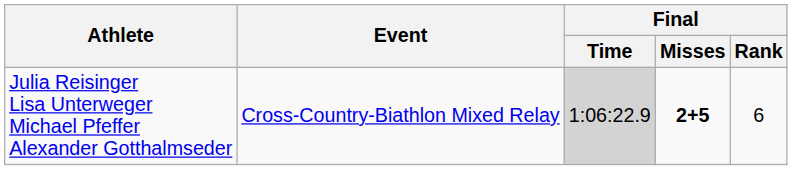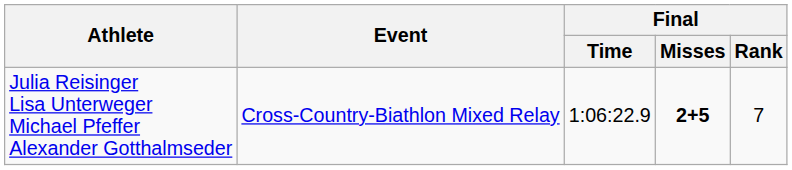(610, 115) lightgrey background -> (610, 115) no background
(759, 115) 6 -> (759, 115) 7
